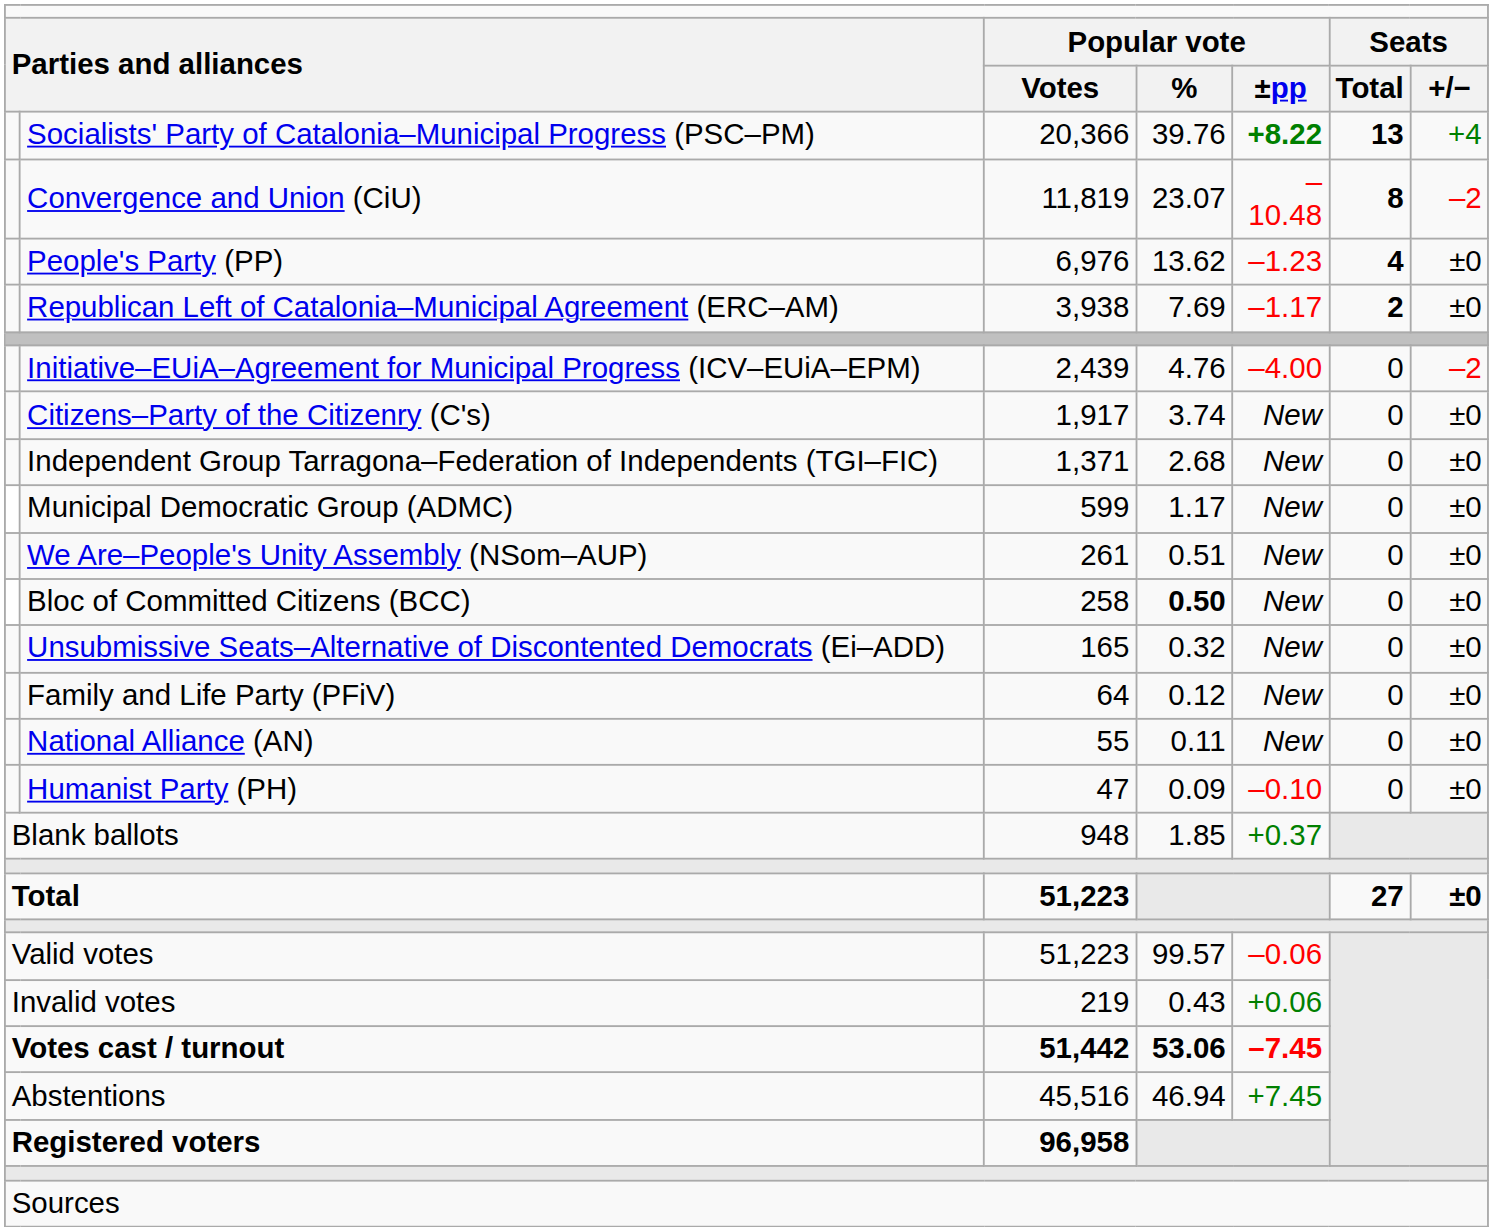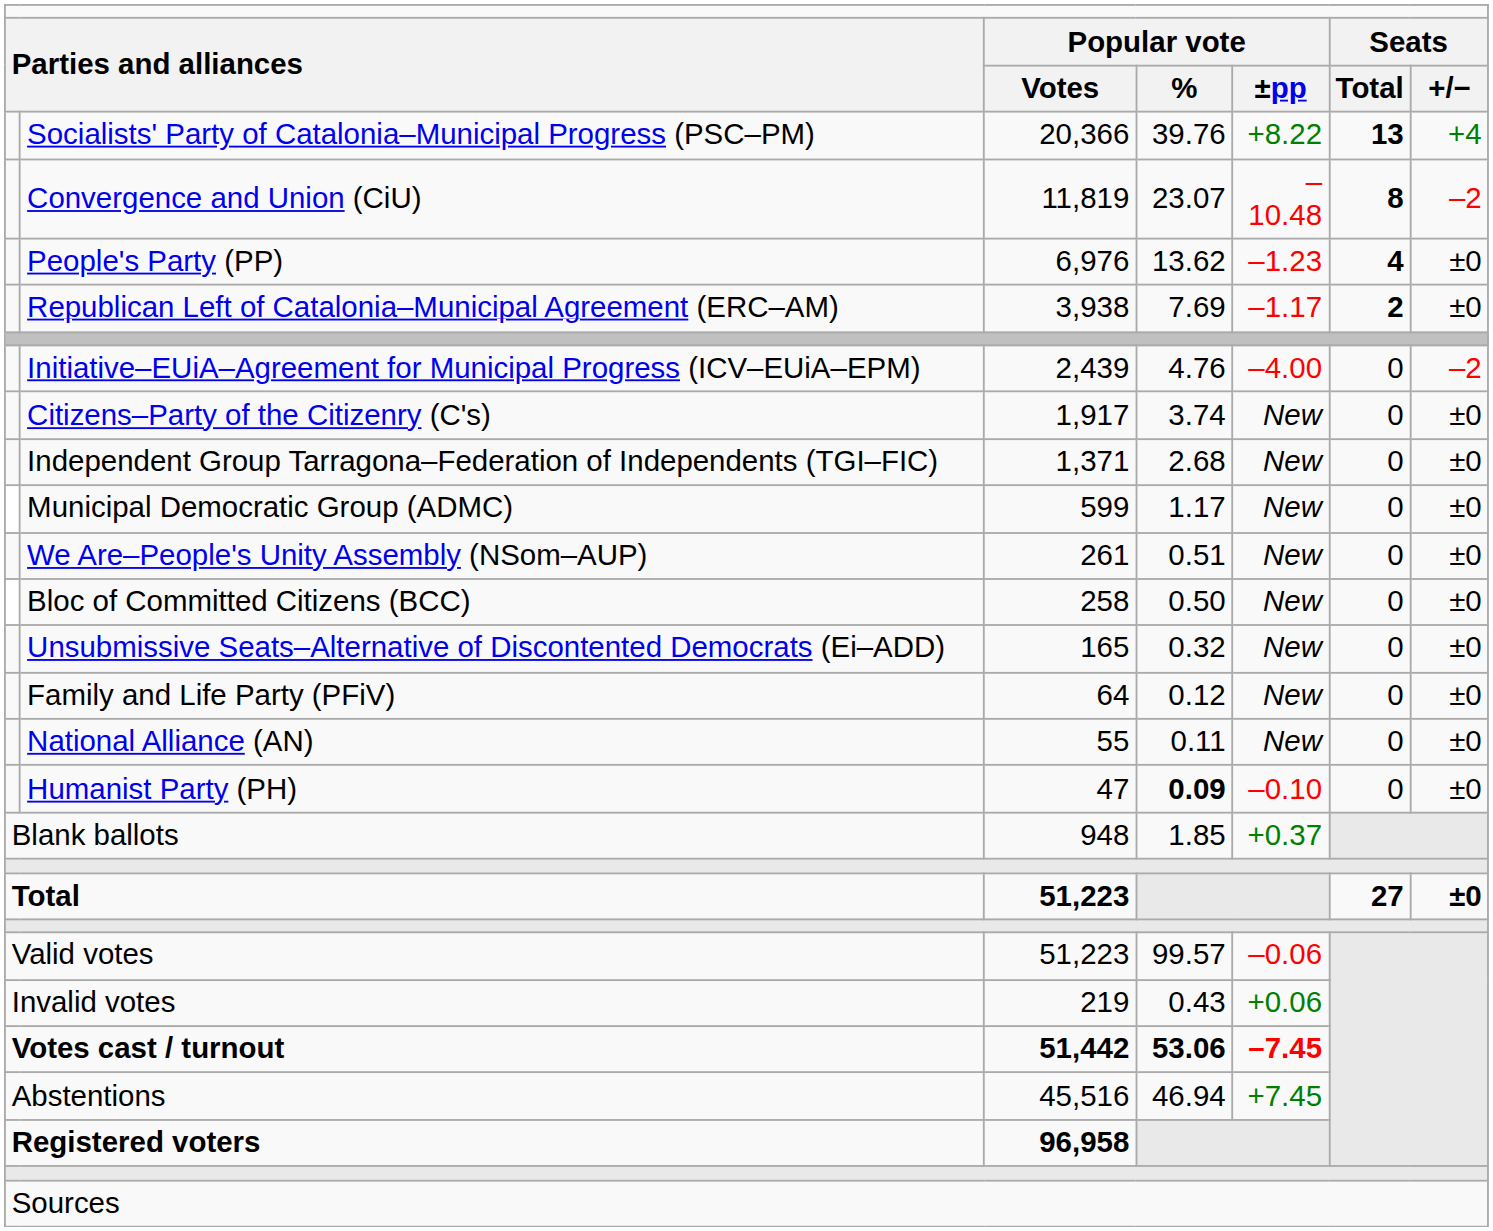(1285, 134) bold -> (1285, 134) normal
(1197, 601) bold -> (1197, 601) normal
(1197, 788) normal -> (1197, 788) bold
